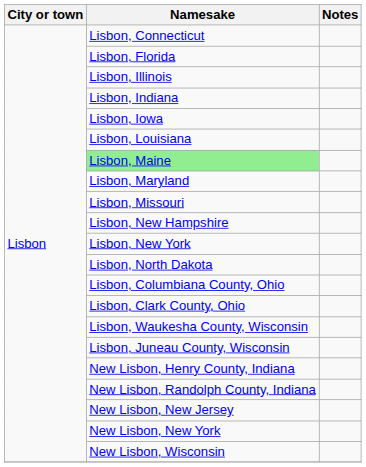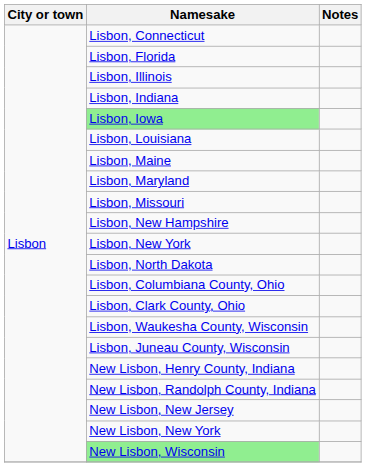(126, 118) no background -> (126, 118) lightgreen background
(130, 160) lightgreen background -> (130, 160) no background
(157, 451) no background -> (157, 451) lightgreen background
